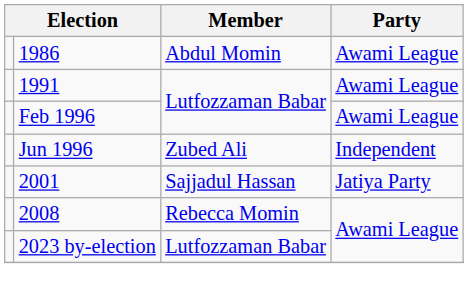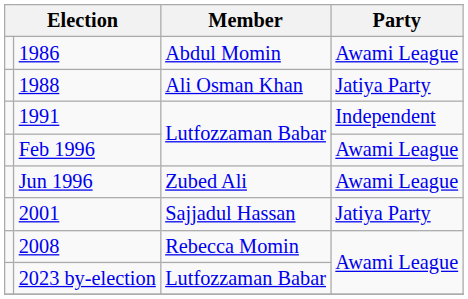+ row: (39, 85)
(397, 85) Awami League -> (386, 117) Independent
(386, 149) Independent -> (397, 181) Awami League
